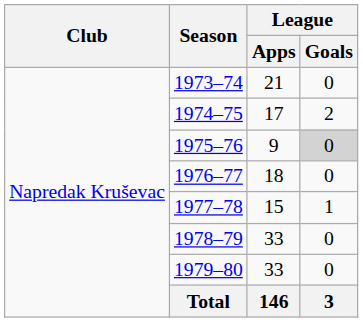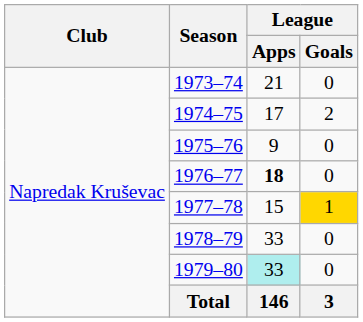(329, 144) lightgrey background -> (329, 144) no background
(274, 176) normal -> (274, 176) bold
(329, 207) no background -> (329, 207) gold background
(274, 269) no background -> (274, 269) paleturquoise background
